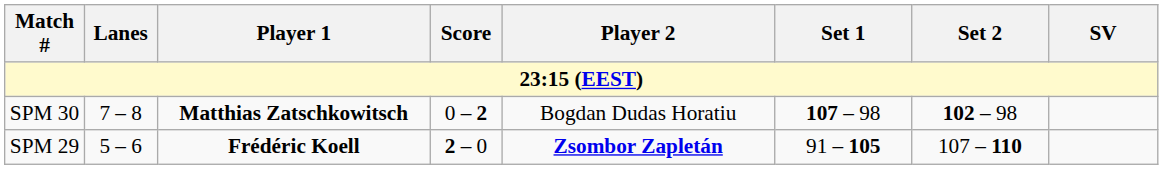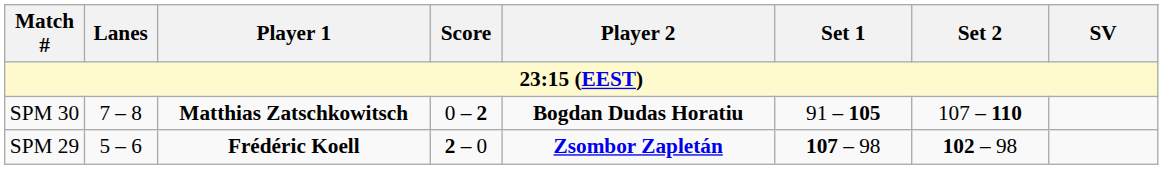(638, 112) normal -> (638, 112) bold
(843, 112) 107 – 98 -> (843, 112) 91 – 105
(980, 112) 102 – 98 -> (980, 112) 107 – 110
(843, 146) 91 – 105 -> (843, 146) 107 – 98
(980, 146) 107 – 110 -> (980, 146) 102 – 98
